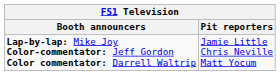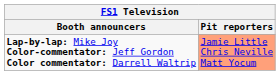(237, 53) no background -> (237, 53) lightsalmon background
